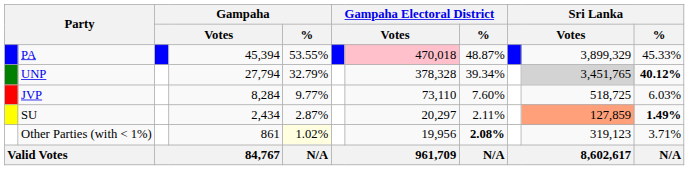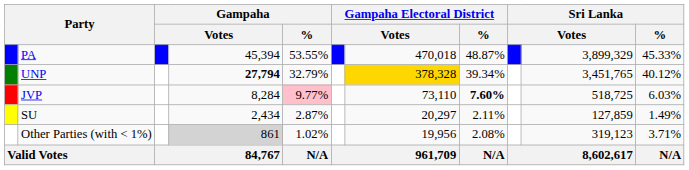(436, 54) pink background -> (436, 54) no background
(262, 74) normal -> (262, 74) bold
(436, 74) no background -> (436, 74) gold background
(606, 74) lightgrey background -> (607, 74) no background
(661, 74) bold -> (662, 74) normal
(312, 94) no background -> (312, 94) pink background
(488, 94) normal -> (487, 94) bold
(611, 114) lightsalmon background -> (612, 114) no background
(664, 114) bold -> (665, 114) normal
(270, 134) no background -> (270, 134) lightgrey background
(312, 134) lightyellow background -> (312, 134) no background
(487, 134) bold -> (488, 134) normal
